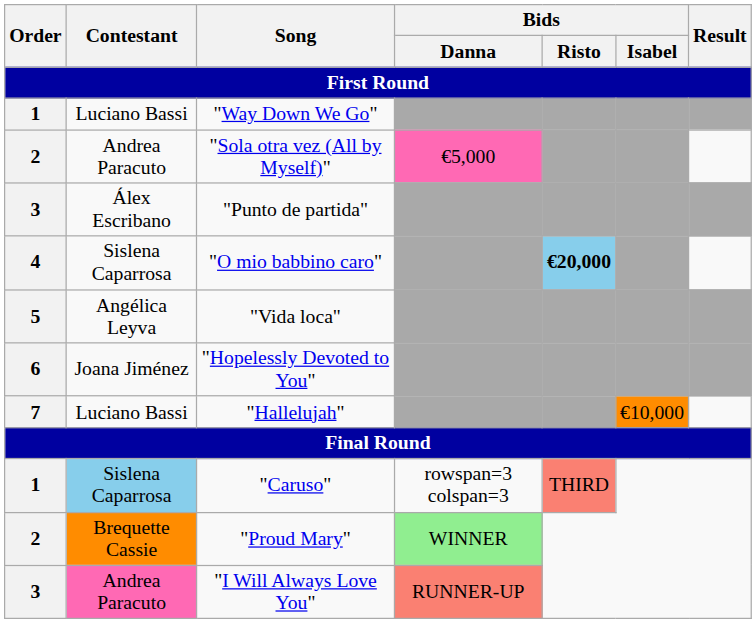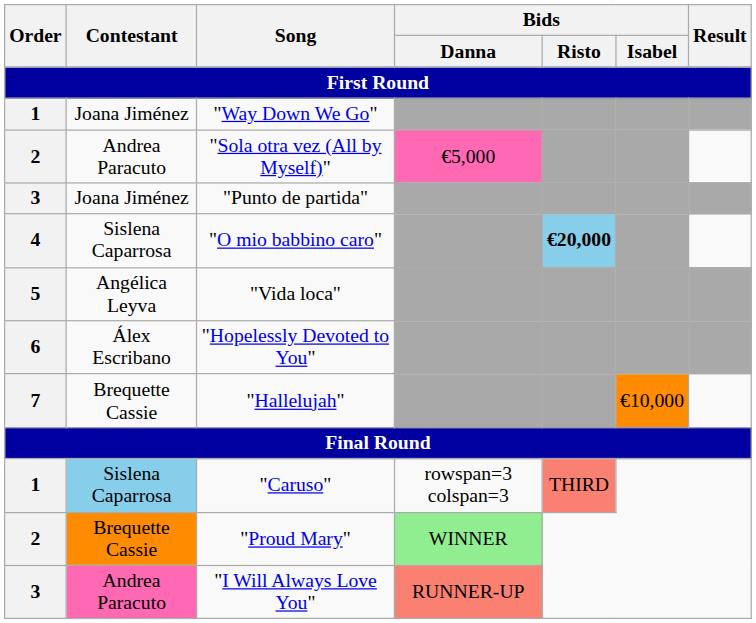(132, 113) Luciano Bassi -> (132, 113) Joana Jiménez
(132, 209) Álex Escribano -> (132, 198) Joana Jiménez
(132, 369) Joana Jiménez -> (132, 347) Álex Escribano
(132, 411) Luciano Bassi -> (132, 400) Brequette Cassie
